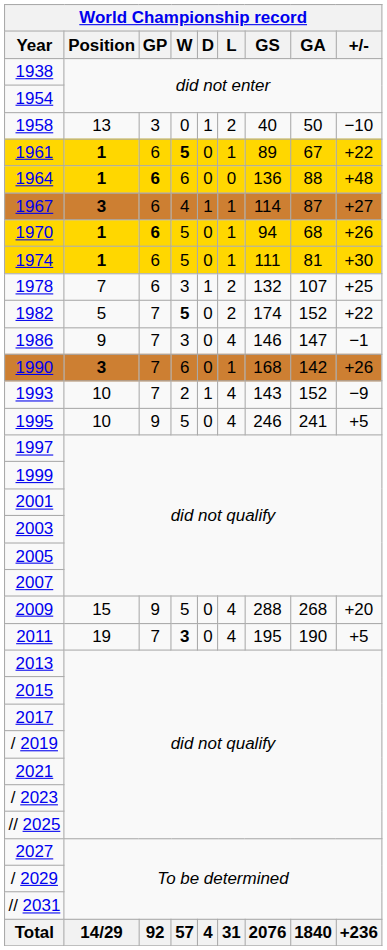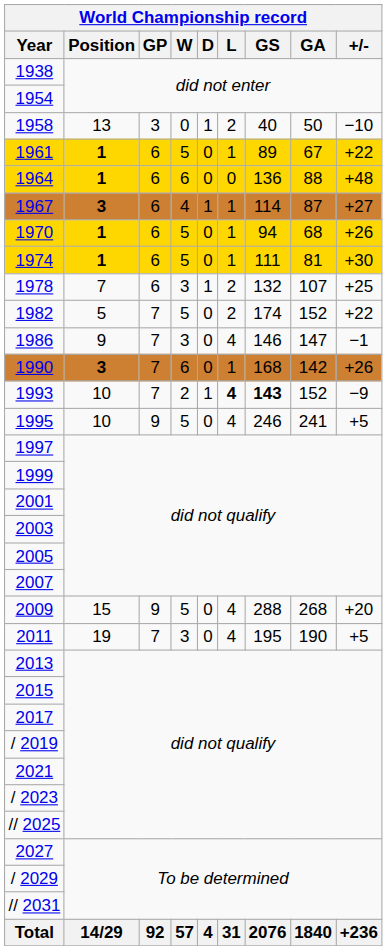(185, 152) bold -> (185, 152) normal
(155, 179) bold -> (155, 179) normal
(155, 233) bold -> (155, 233) normal
(185, 313) bold -> (185, 313) normal
(231, 394) normal -> (231, 394) bold
(267, 394) normal -> (267, 394) bold
(185, 636) bold -> (185, 636) normal
